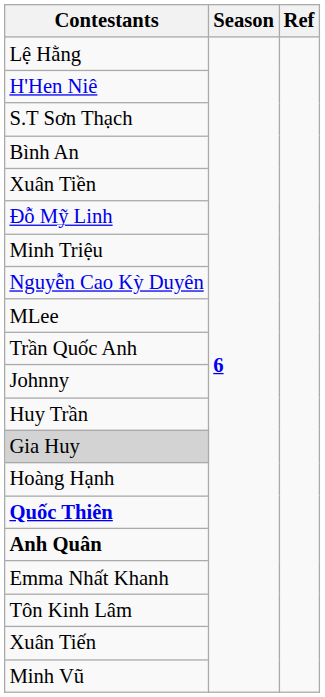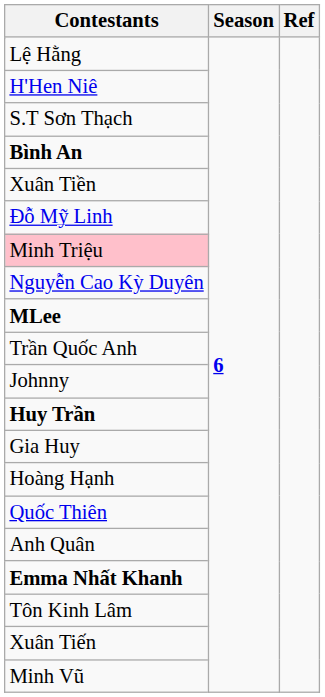(44, 151) normal -> (46, 151) bold
(56, 250) no background -> (56, 250) pink background
(34, 315) normal -> (35, 315) bold
(49, 413) normal -> (52, 413) bold
(45, 446) lightgrey background -> (45, 446) no background
(61, 511) bold -> (58, 511) normal
(56, 544) bold -> (52, 544) normal
(89, 577) normal -> (96, 577) bold
